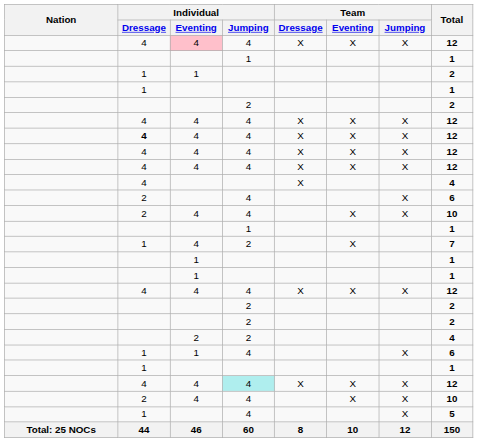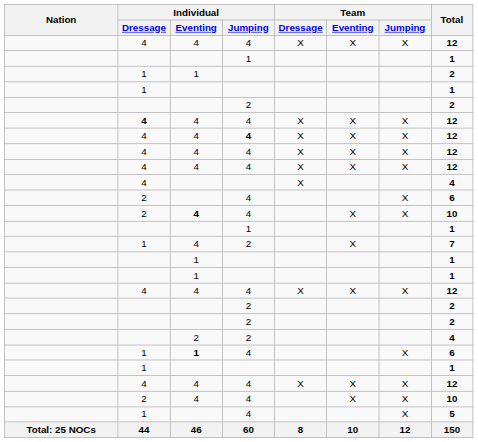(196, 43) pink background -> (196, 43) no background
(144, 121) normal -> (144, 121) bold
(144, 136) bold -> (144, 136) normal
(248, 136) normal -> (248, 136) bold
(196, 214) normal -> (196, 214) bold
(196, 353) normal -> (196, 353) bold
(248, 384) paleturquoise background -> (248, 384) no background
